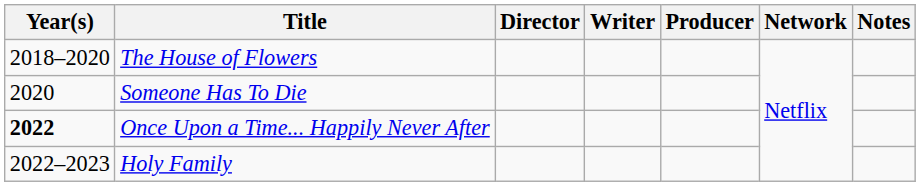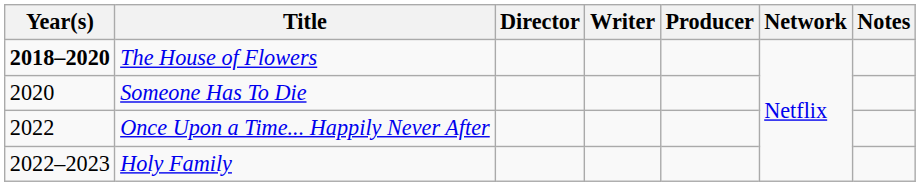(60, 57) normal -> (60, 57) bold
(32, 127) bold -> (32, 127) normal
